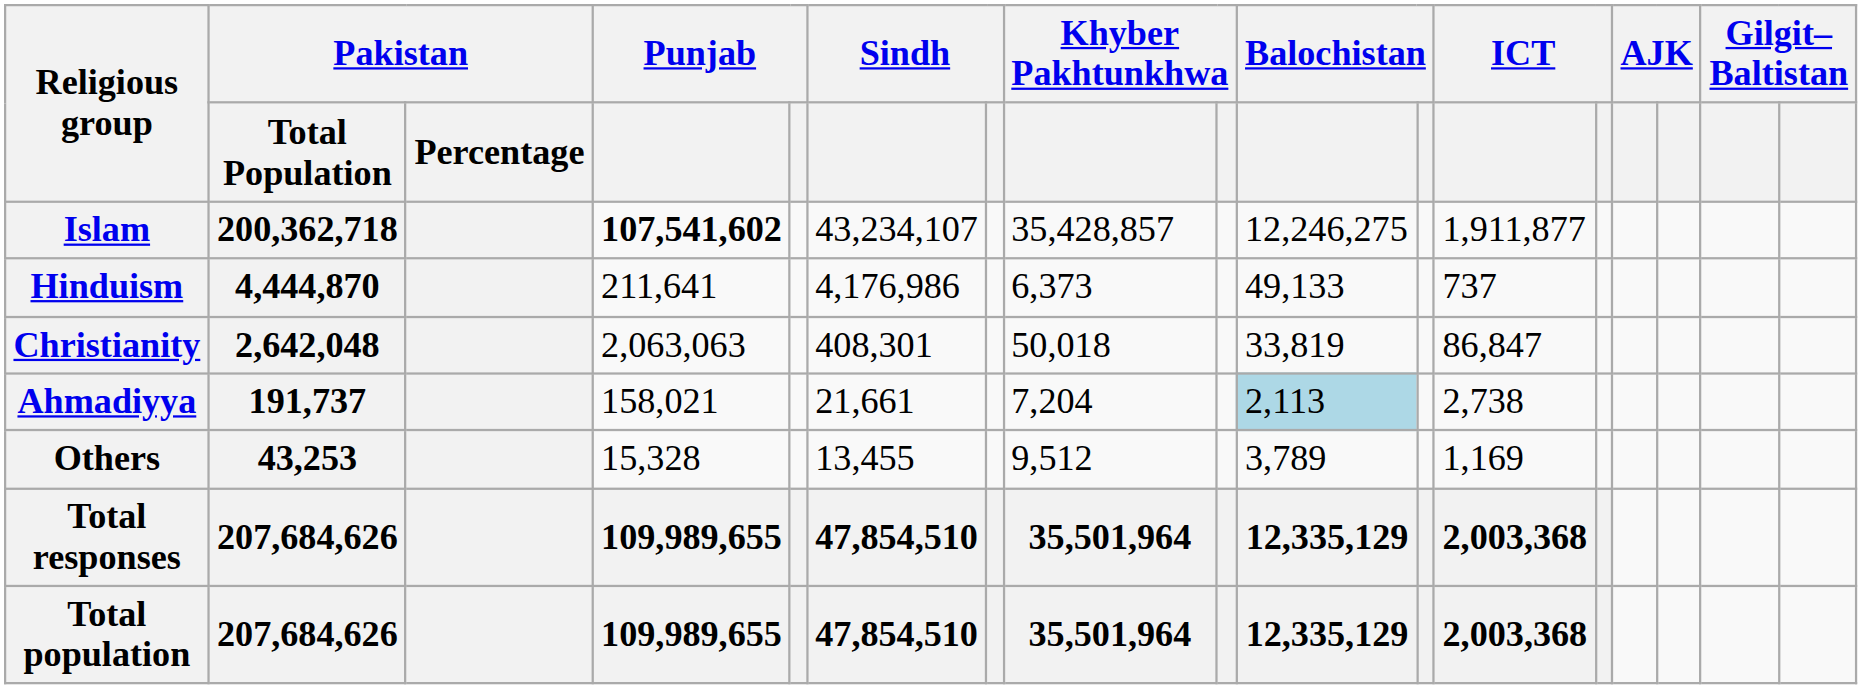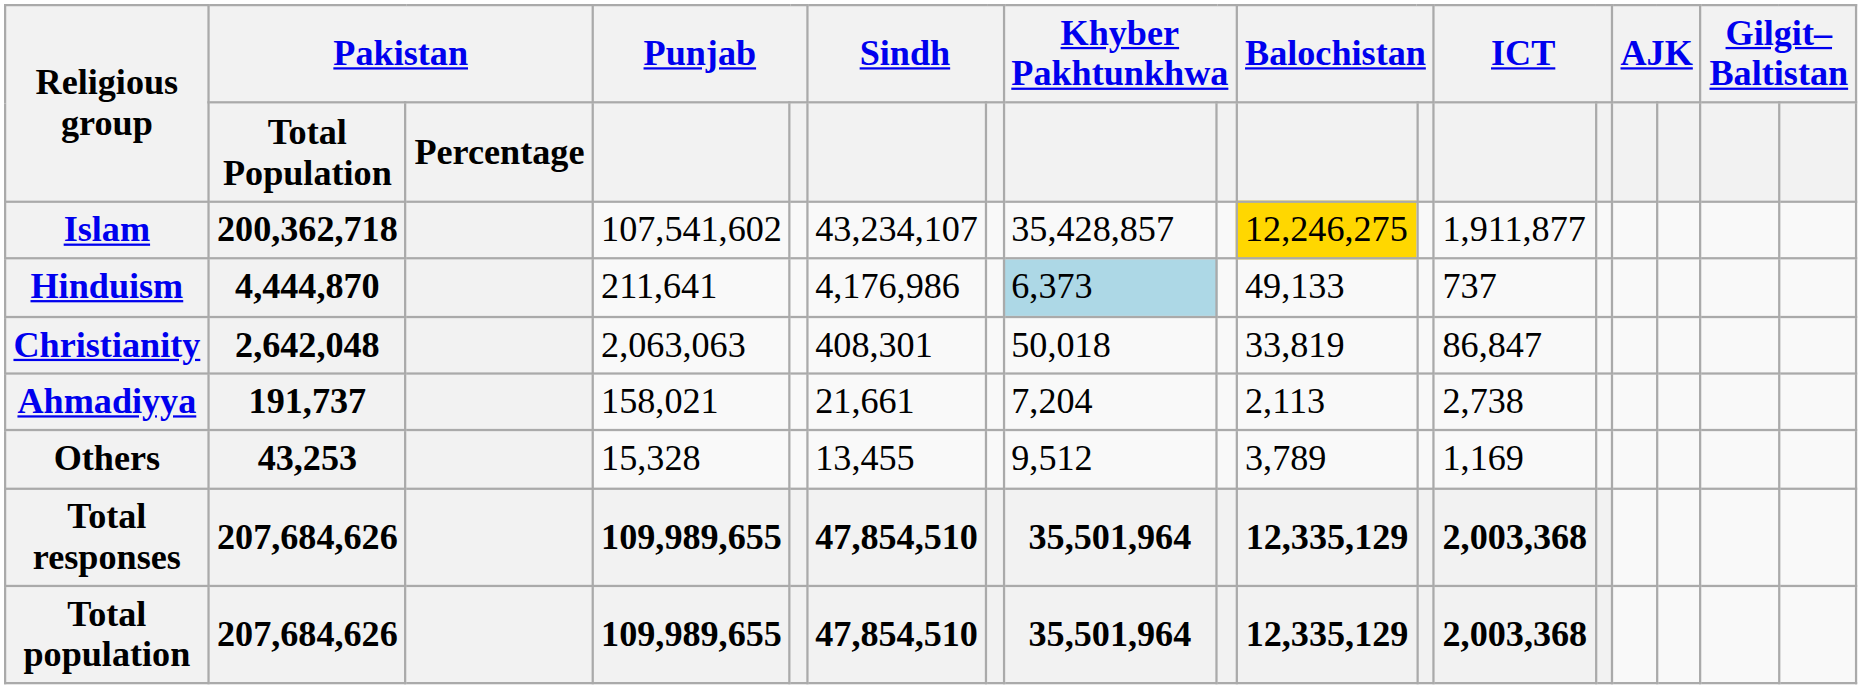(691, 229) bold -> (691, 229) normal
(1326, 229) no background -> (1326, 229) gold background
(1052, 286) no background -> (1052, 286) lightblue background
(1285, 401) lightblue background -> (1285, 401) no background
